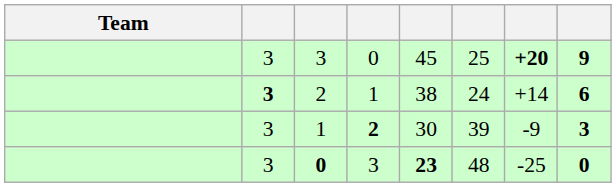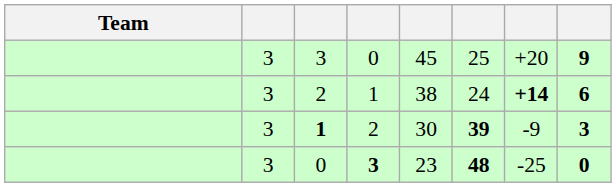(531, 58) bold -> (531, 58) normal
(268, 93) bold -> (268, 93) normal
(531, 93) normal -> (531, 93) bold
(321, 129) normal -> (321, 129) bold
(374, 129) bold -> (374, 129) normal
(479, 129) normal -> (479, 129) bold
(321, 164) bold -> (321, 164) normal
(374, 164) normal -> (374, 164) bold
(426, 164) bold -> (426, 164) normal
(479, 164) normal -> (479, 164) bold
